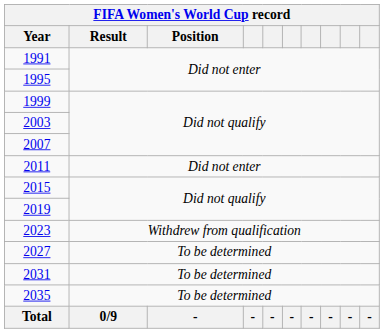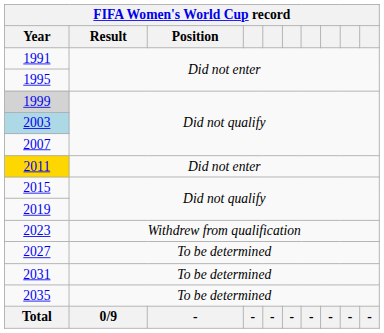(37, 101) no background -> (37, 101) lightgrey background
(37, 123) no background -> (37, 123) lightblue background
(37, 166) no background -> (37, 166) gold background
